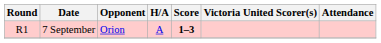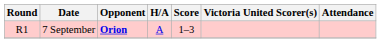(112, 29) normal -> (114, 29) bold
(186, 29) bold -> (186, 29) normal
